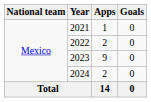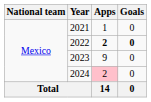(105, 43) normal -> (105, 43) bold
(132, 43) normal -> (132, 43) bold
(105, 74) no background -> (105, 74) pink background
